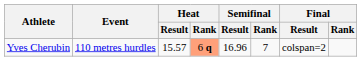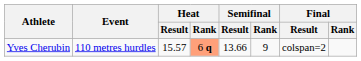(235, 47) 16.96 -> (235, 47) 13.66
(265, 47) 7 -> (265, 47) 9
